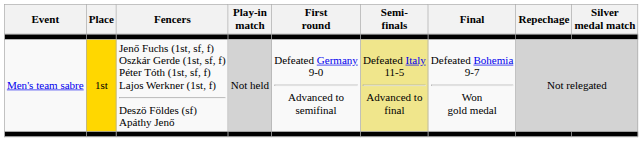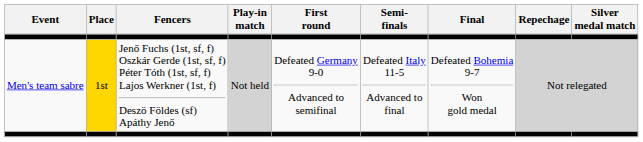(394, 85) khaki background -> (394, 85) no background
